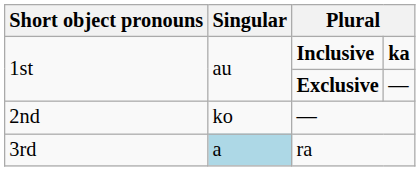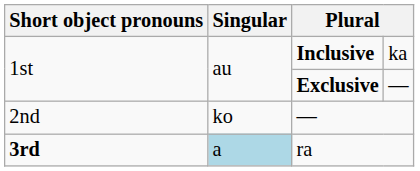(399, 52) bold -> (398, 52) normal
(23, 149) normal -> (25, 149) bold
